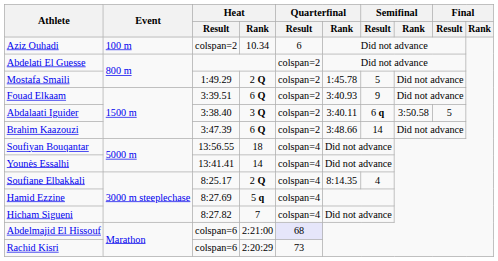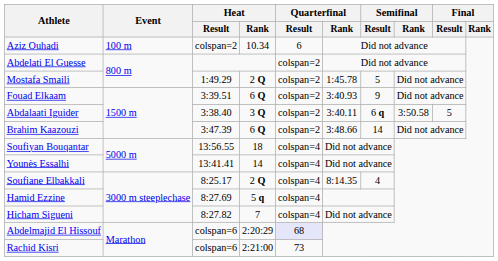(258, 231) 2:21:00 -> (258, 231) 2:20:29
(258, 248) 2:20:29 -> (258, 248) 2:21:00
